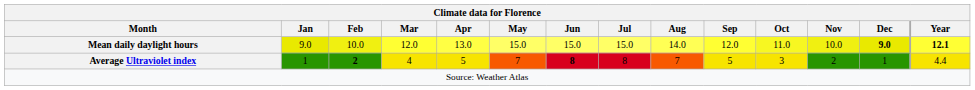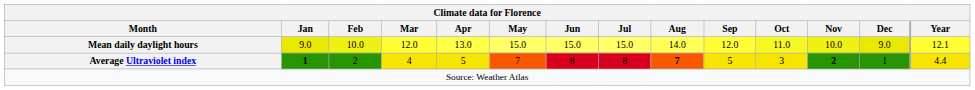(885, 45) bold -> (885, 45) normal
(940, 45) bold -> (940, 45) normal
(305, 61) normal -> (305, 61) bold
(355, 61) bold -> (355, 61) normal
(572, 61) bold -> (572, 61) normal
(677, 61) normal -> (677, 61) bold
(834, 61) normal -> (834, 61) bold
